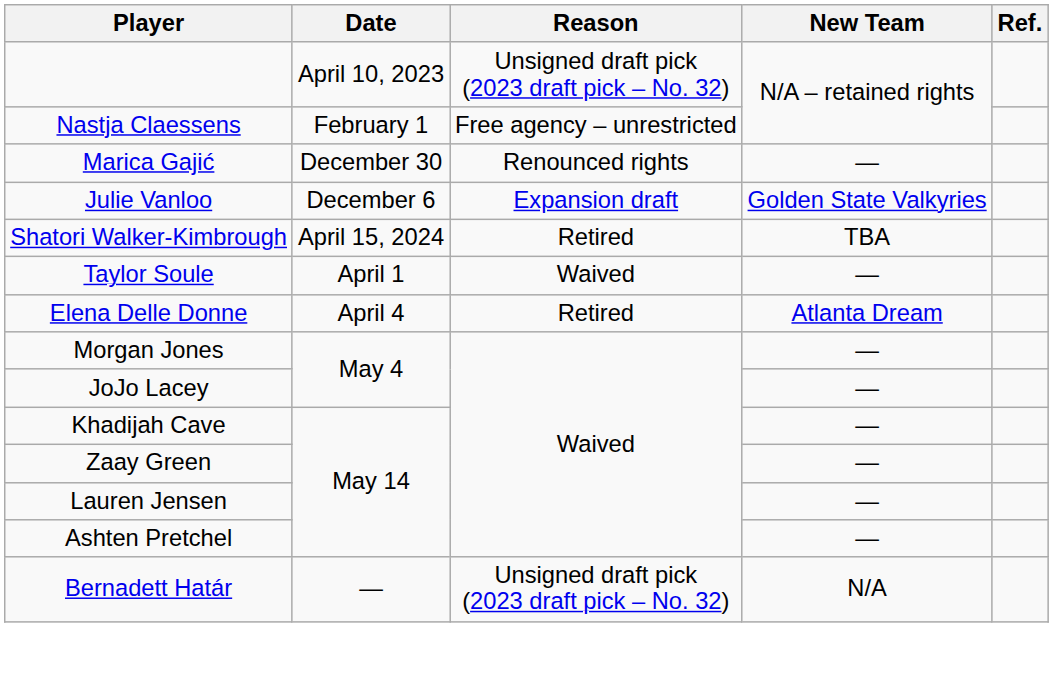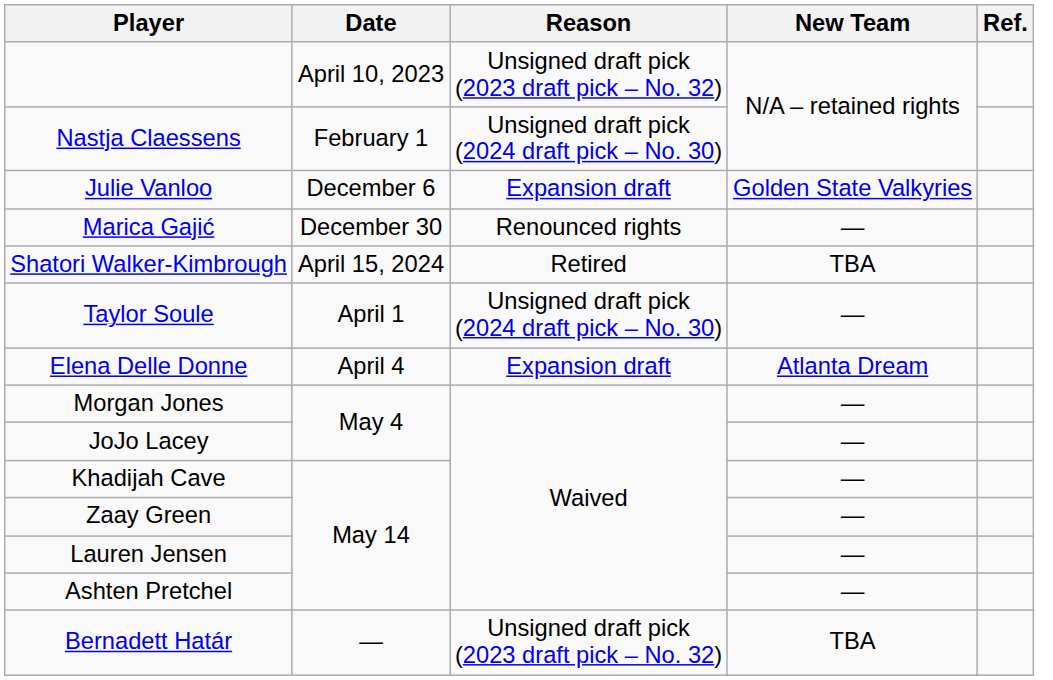(596, 125) Free agency – unrestricted -> (589, 138) Unsigned draft pick (2024 draft pick – No. 30)
rows swapped: (149, 200) <-> (149, 162)
(596, 275) Waived -> (589, 315) Unsigned draft pick (2024 draft pick – No. 30)
(596, 312) Retired -> (589, 366) Expansion draft
(867, 589) N/A -> (853, 642) TBA
